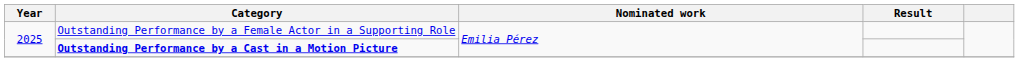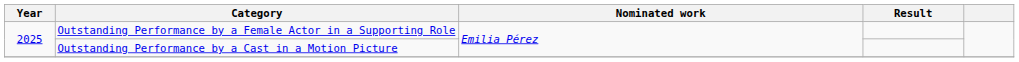(228, 48) bold -> (228, 48) normal
